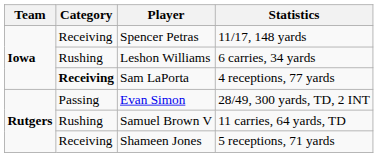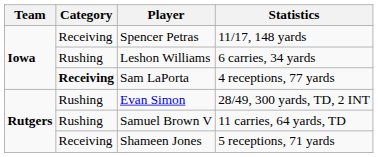(79, 99) Passing -> (81, 99) Rushing
